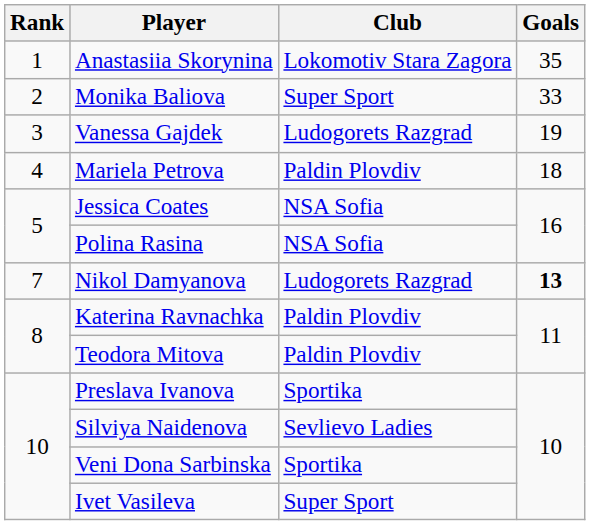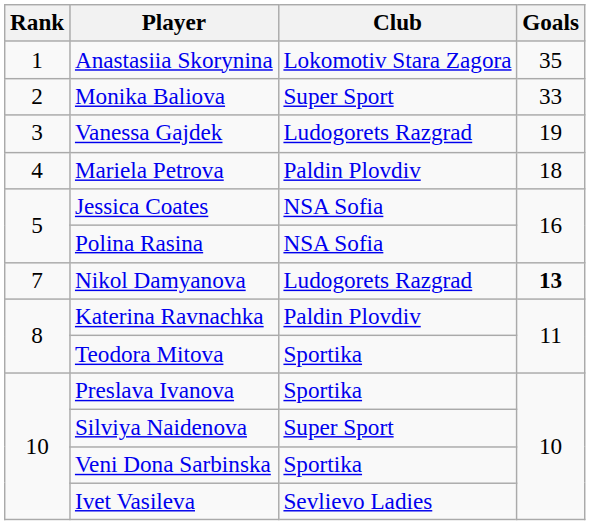(352, 354) Paldin Plovdiv -> (323, 354) Sportika
(358, 427) Sevlievo Ladies -> (339, 427) Super Sport
(339, 501) Super Sport -> (358, 501) Sevlievo Ladies
